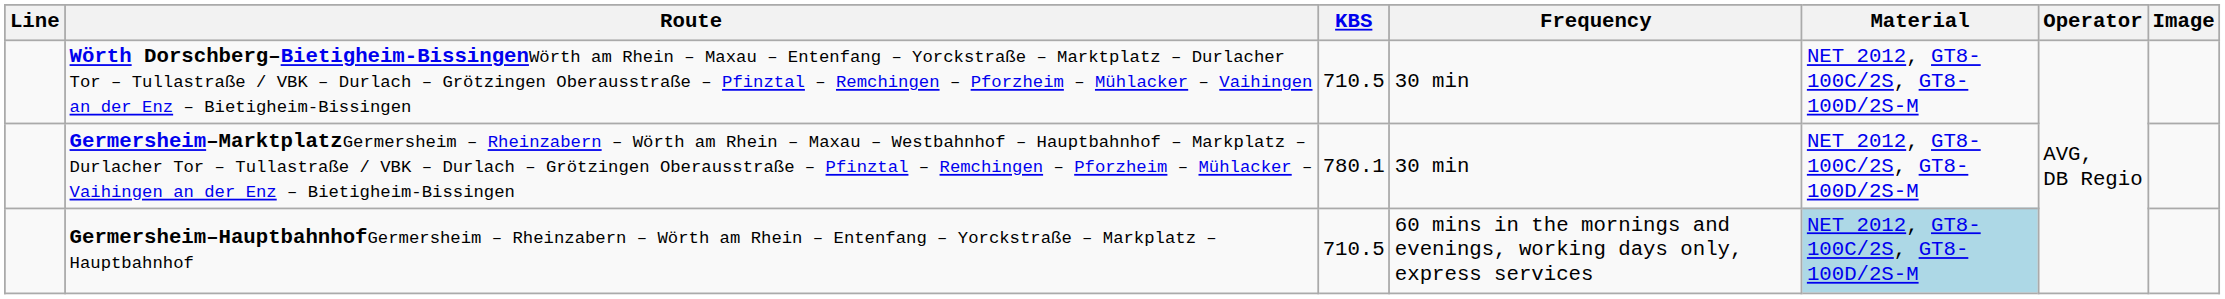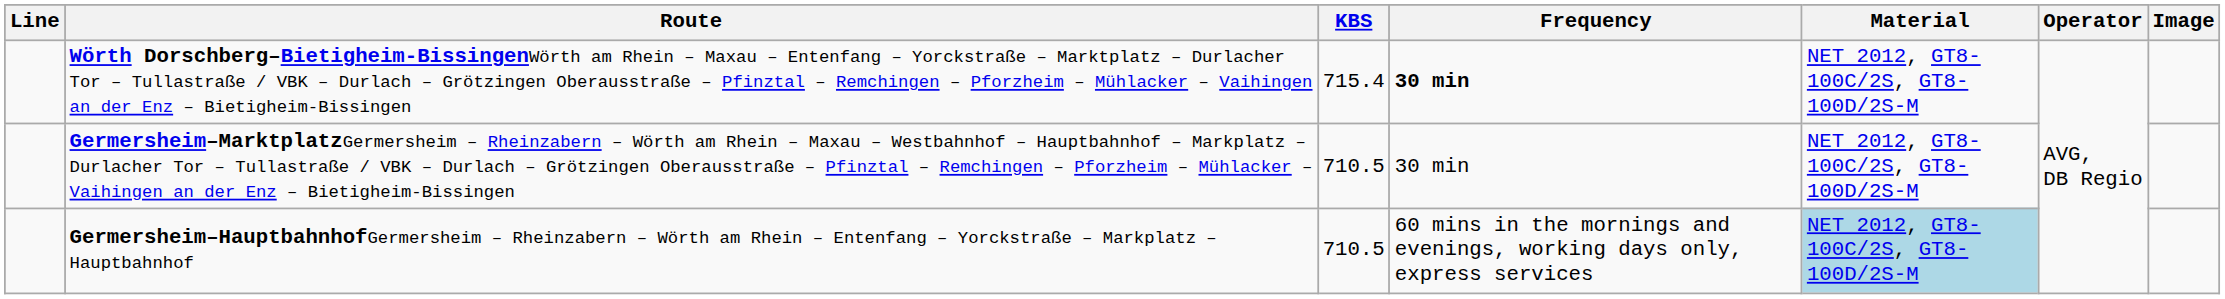(1354, 82) 710.5 -> (1354, 82) 715.4
(1432, 82) normal -> (1432, 82) bold
(1354, 166) 780.1 -> (1354, 166) 710.5
